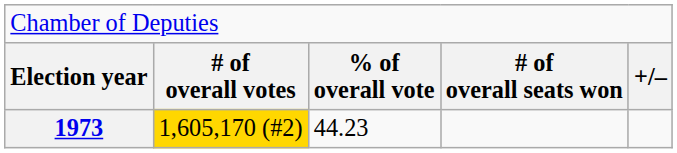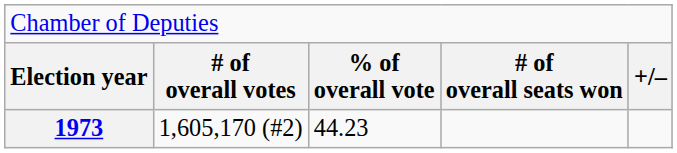(231, 128) gold background -> (231, 128) no background
